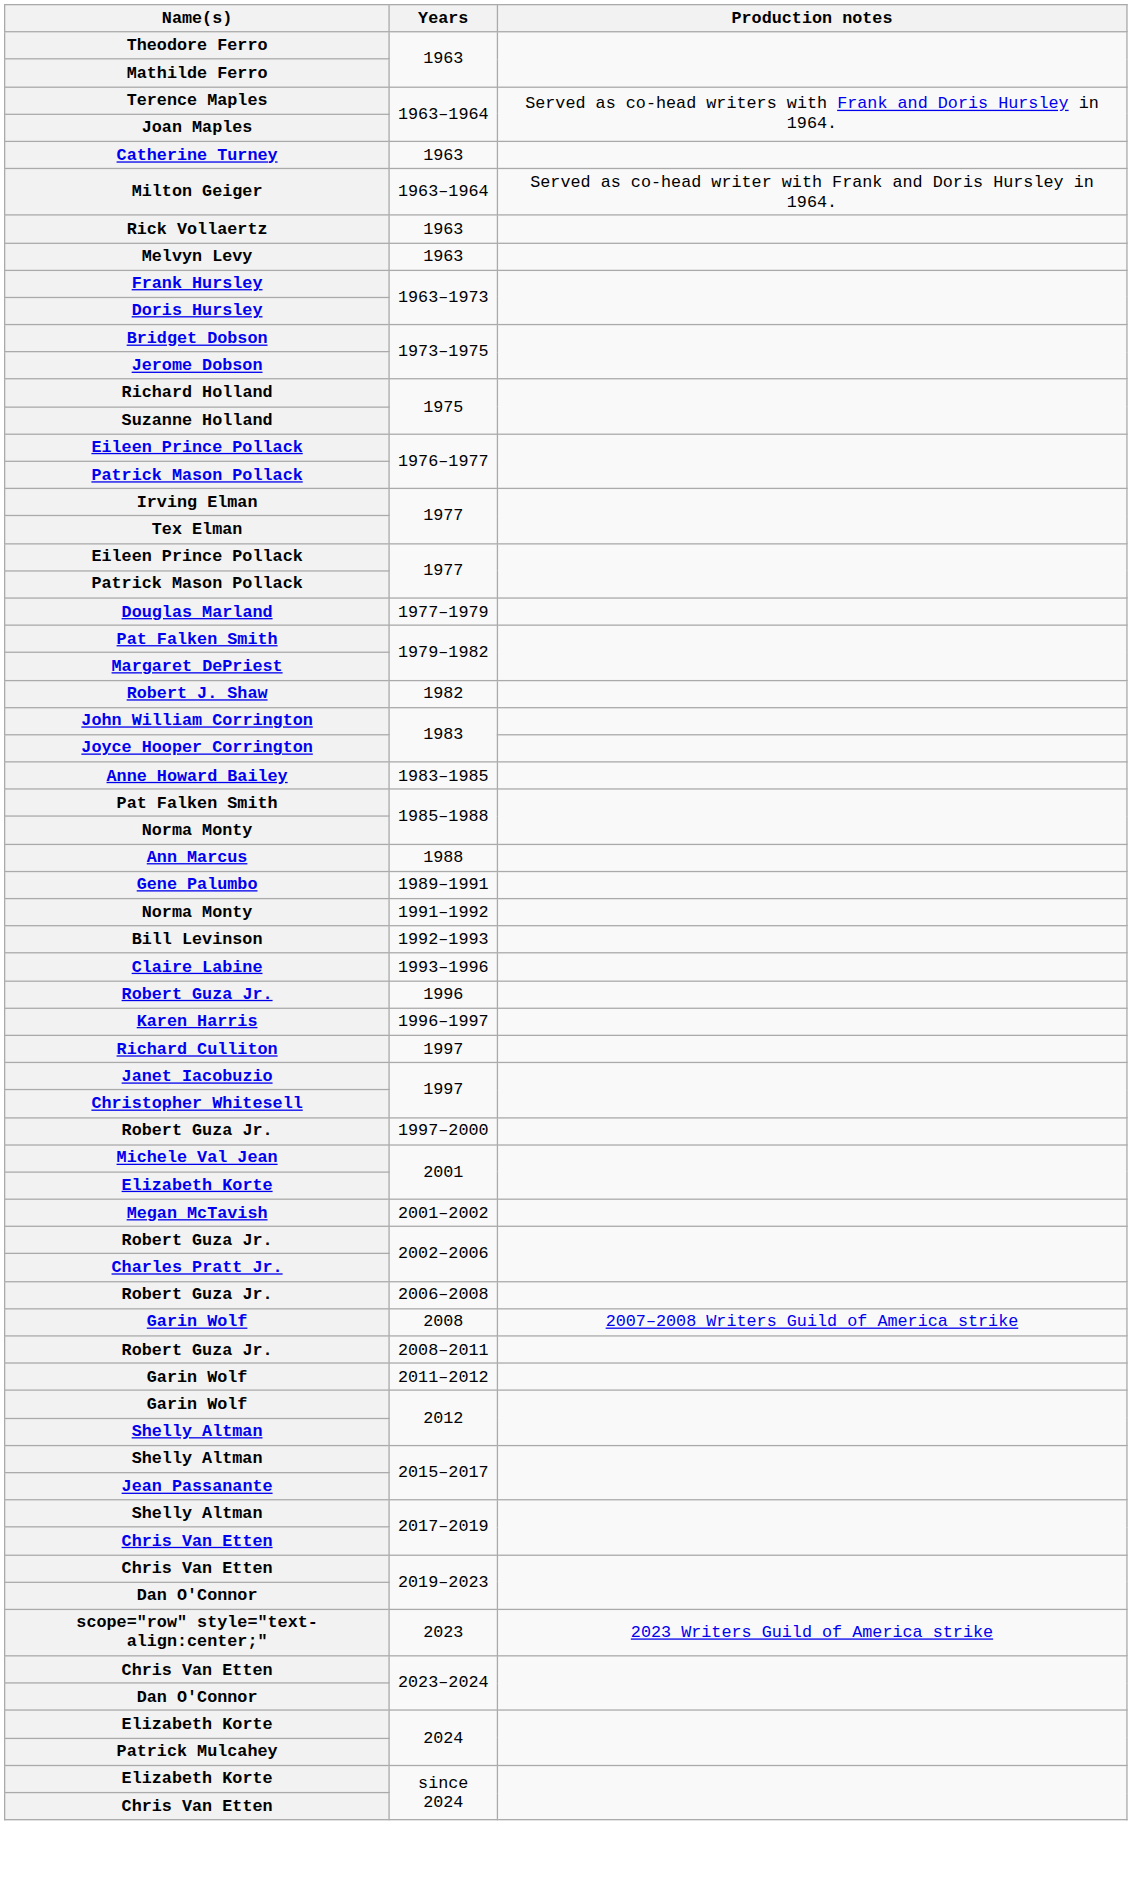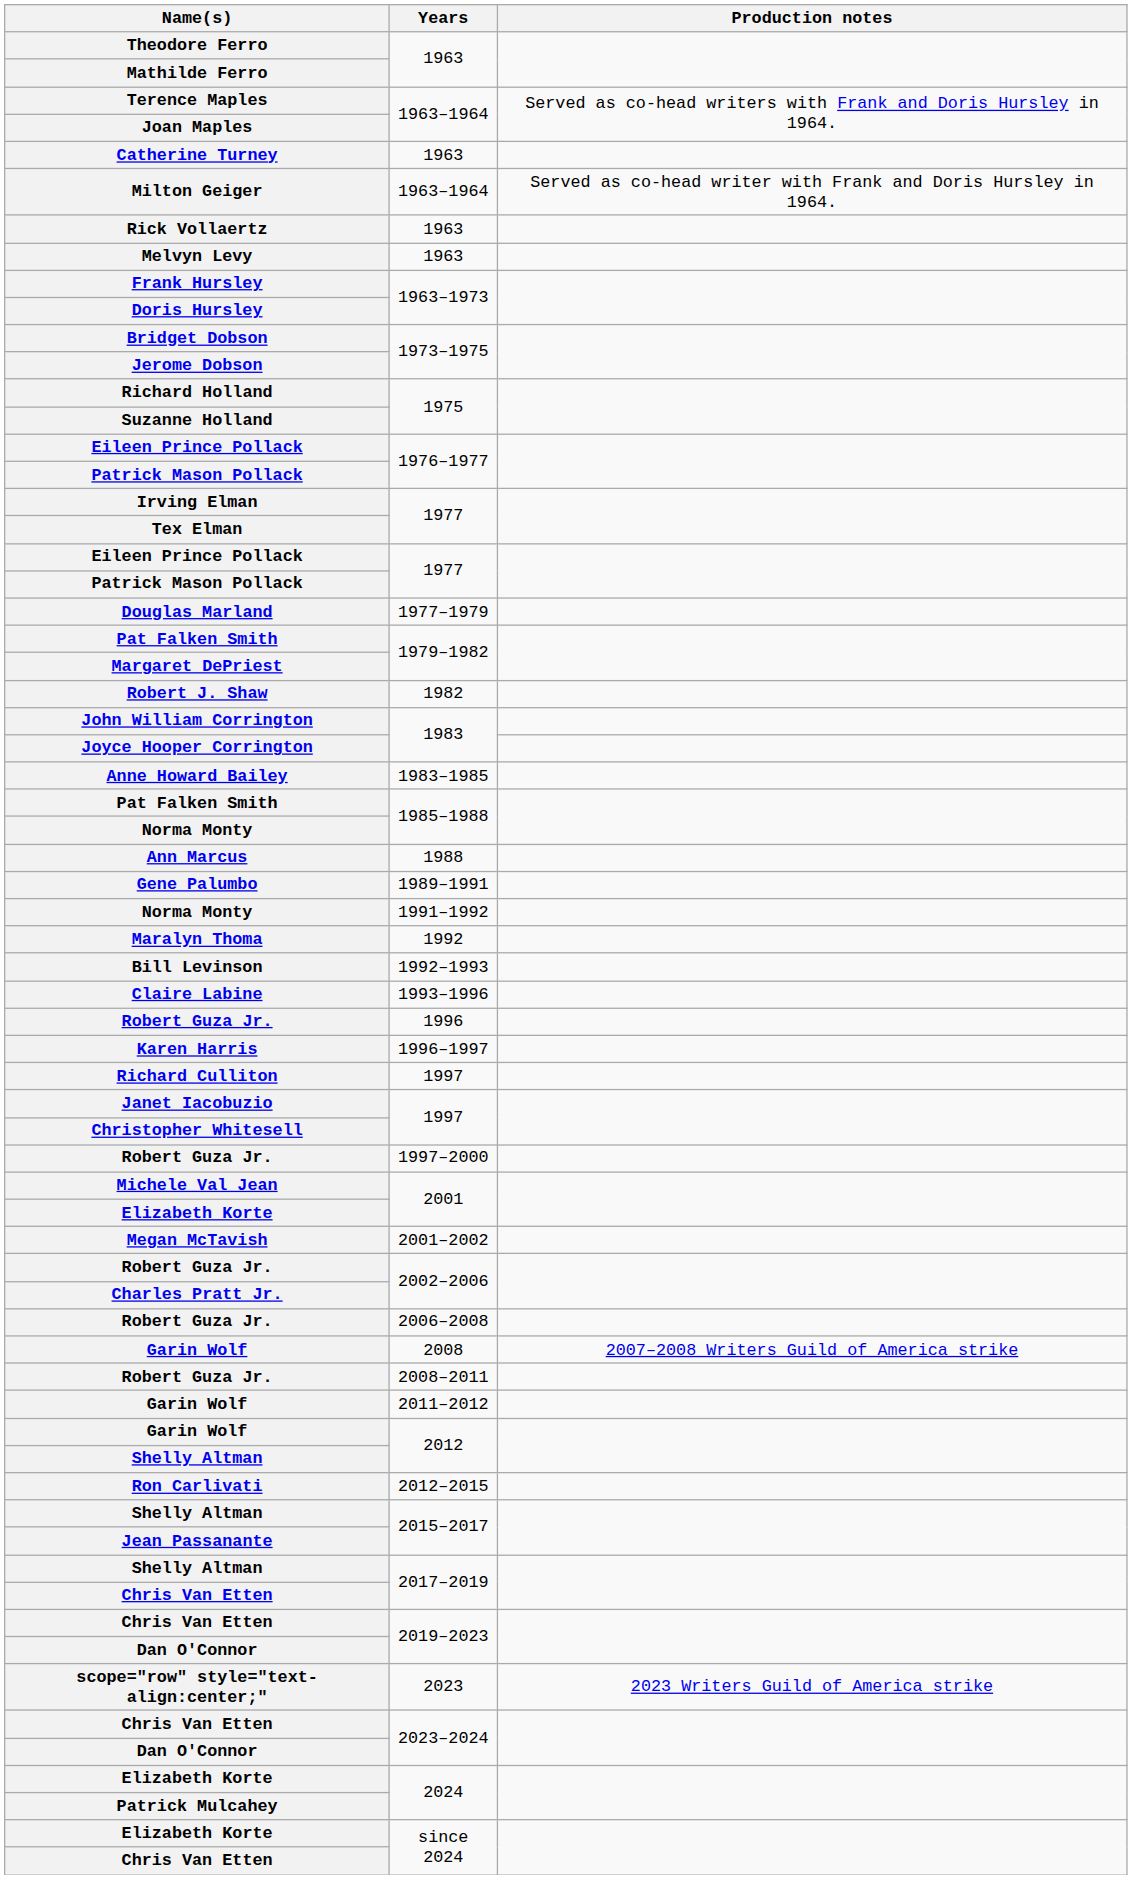+ row: (197, 940)
+ row: (197, 1486)
